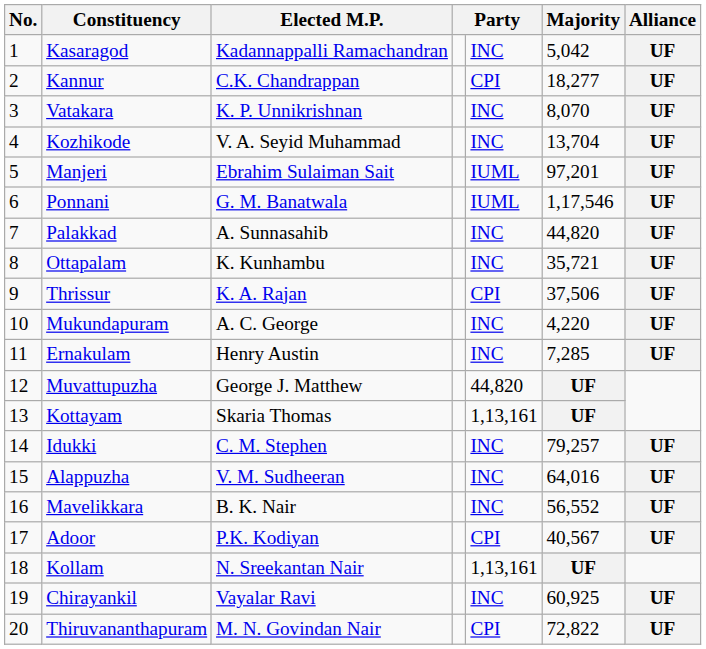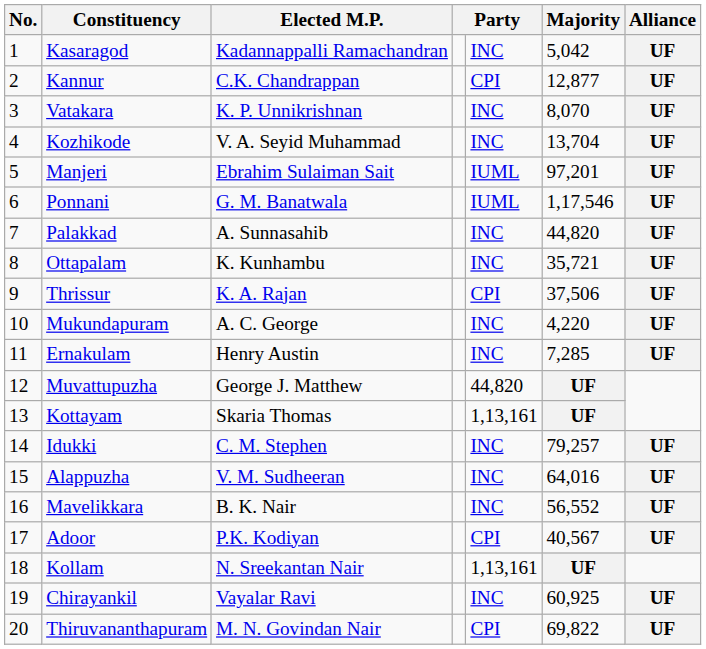(573, 80) 18,277 -> (573, 80) 12,877
(573, 628) 72,822 -> (573, 628) 69,822
